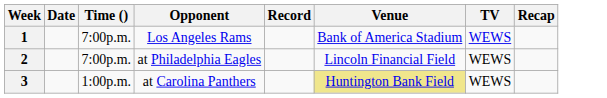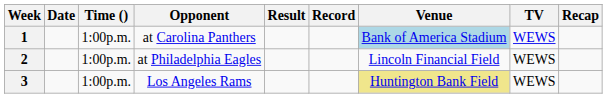+ column: (287, 15)
(106, 37) 7:00p.m. -> (106, 37) 1:00p.m.
(199, 37) Los Angeles Rams -> (199, 37) at Carolina Panthers
(390, 37) no background -> (434, 37) lightblue background
(106, 59) 7:00p.m. -> (106, 59) 1:00p.m.
(199, 81) at Carolina Panthers -> (199, 81) Los Angeles Rams
